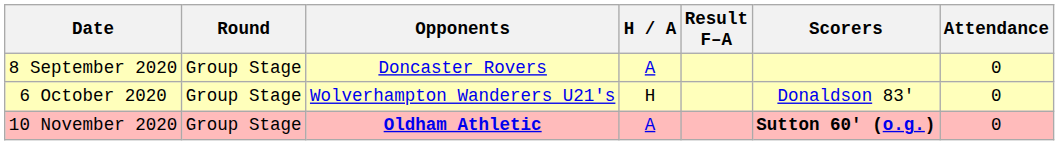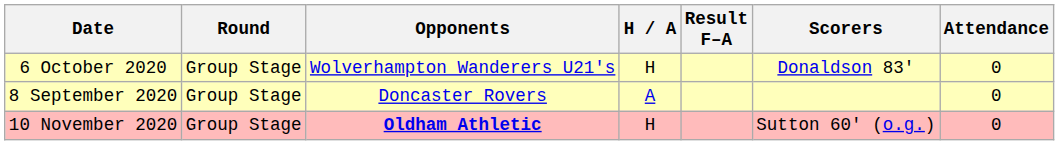rows swapped: (93, 68) <-> (93, 96)
(650, 125) A -> (650, 125) H
(846, 125) bold -> (846, 125) normal
